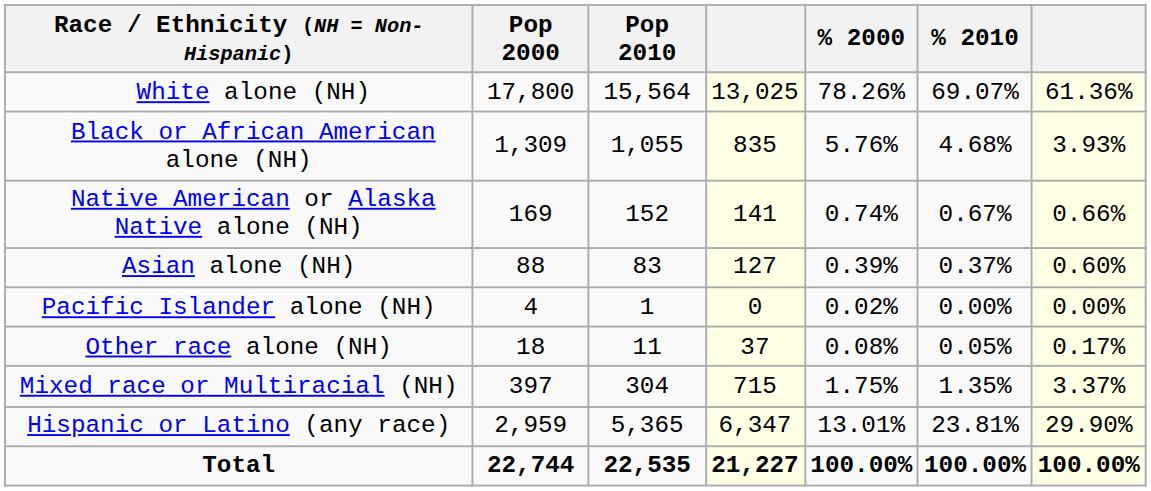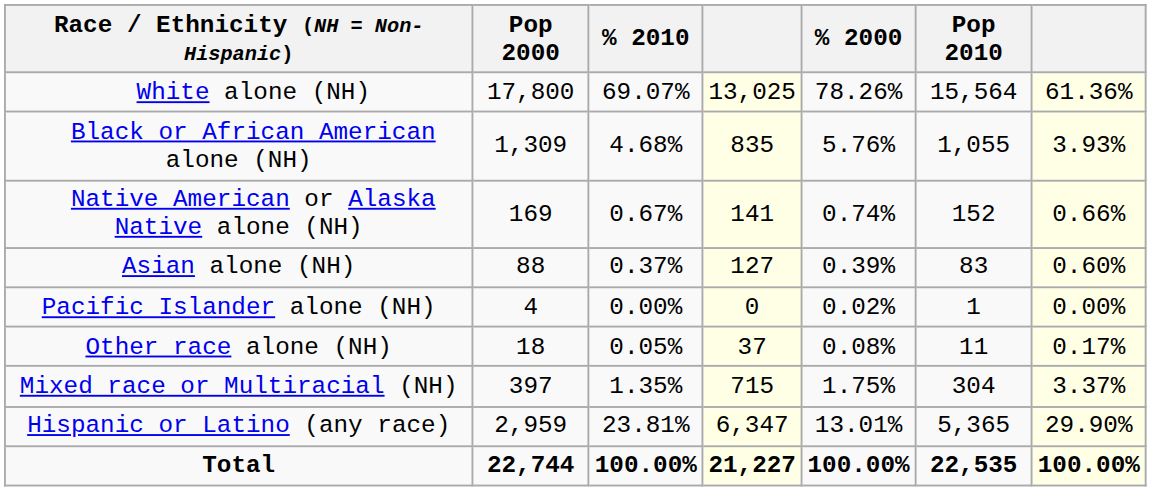columns swapped: (647, 39) <-> (975, 39)
